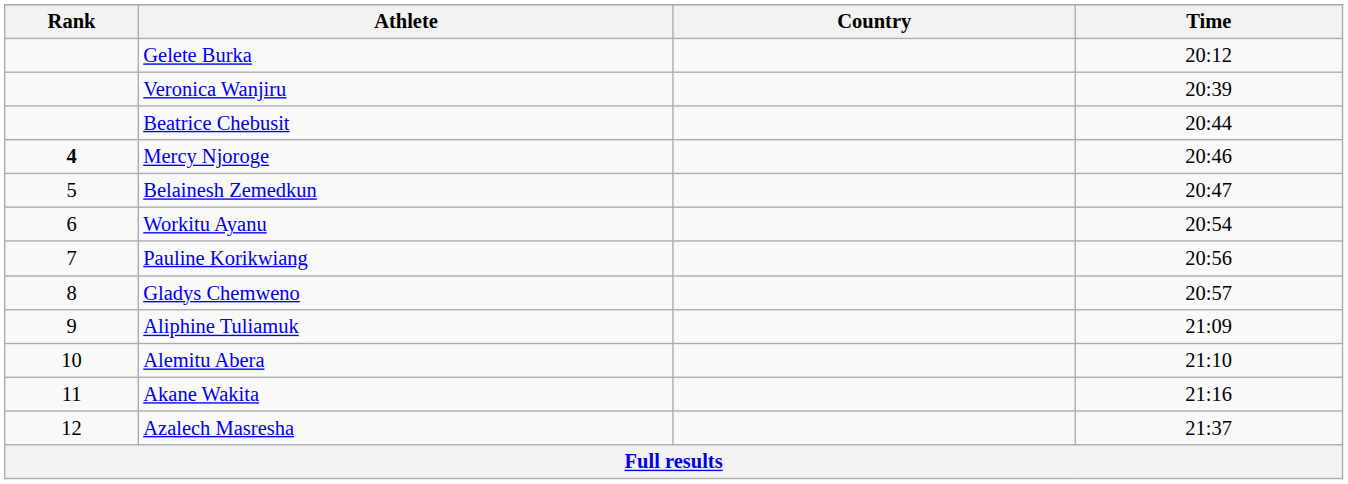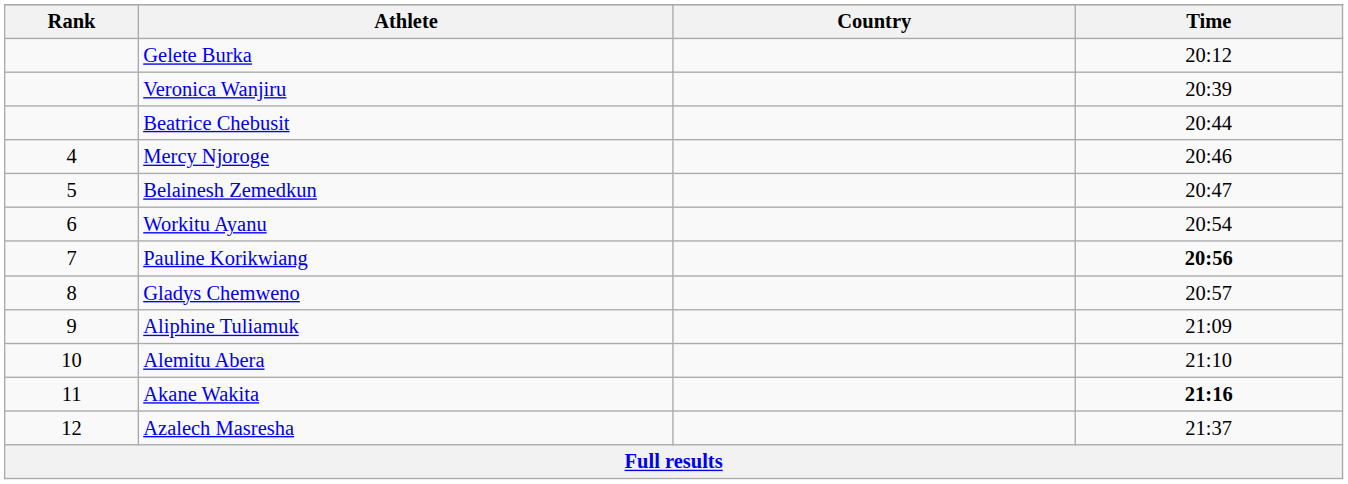(72, 156) bold -> (72, 156) normal
(1209, 258) normal -> (1209, 258) bold
(1209, 393) normal -> (1209, 393) bold
